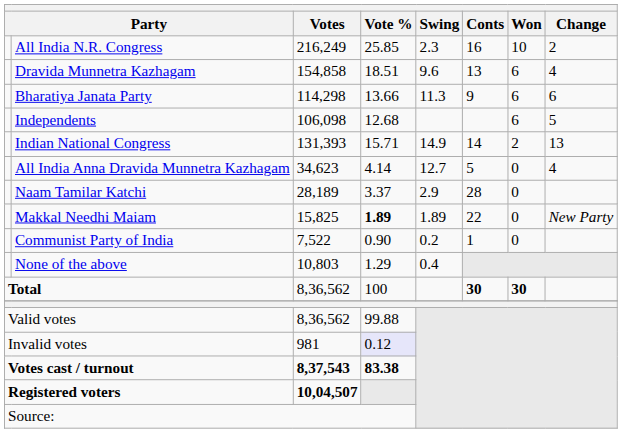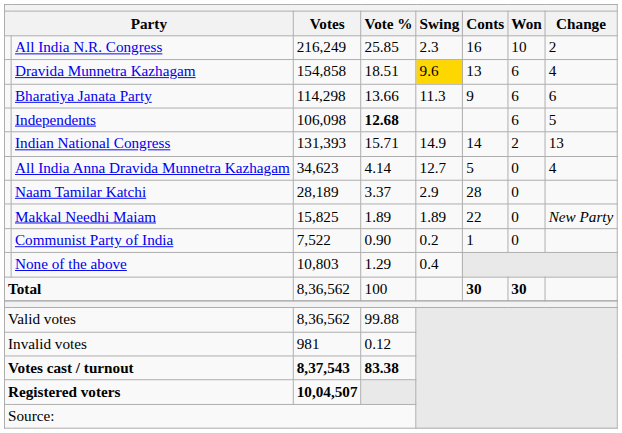(429, 71) no background -> (429, 71) gold background
(382, 119) normal -> (382, 119) bold
(378, 216) bold -> (378, 216) normal
(378, 343) lavender background -> (378, 343) no background
